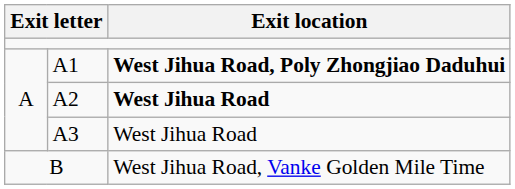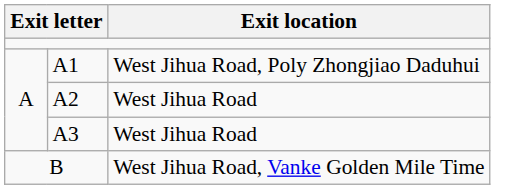(309, 65) bold -> (296, 65) normal
(191, 99) bold -> (185, 99) normal
